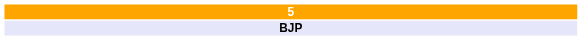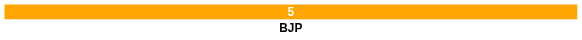(291, 28) lavender background -> (291, 28) no background
